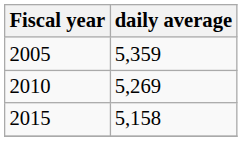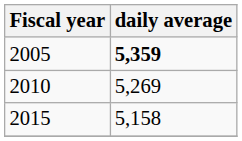(138, 53) normal -> (138, 53) bold
